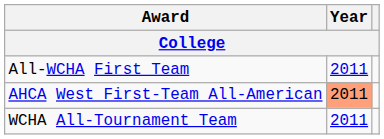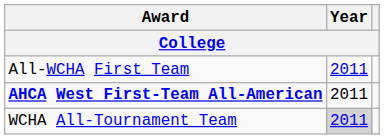(165, 95) normal -> (165, 95) bold
(349, 95) lightsalmon background -> (349, 95) no background
(349, 121) no background -> (349, 121) lightgrey background
